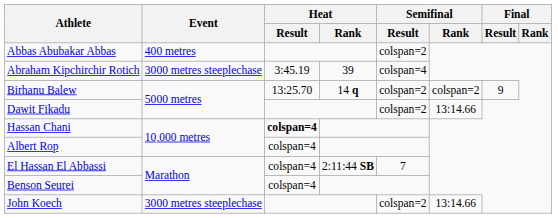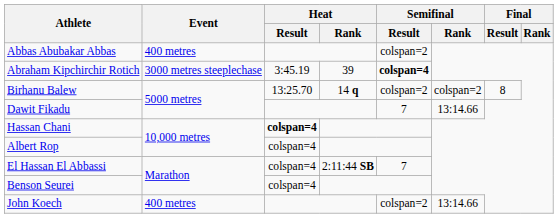(403, 71) normal -> (404, 71) bold
(501, 90) 9 -> (503, 90) 8
(403, 109) colspan=2 -> (404, 109) 7
(203, 204) 3000 metres steeplechase -> (170, 204) 400 metres
